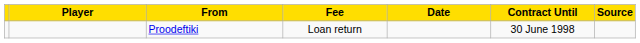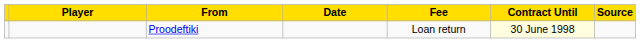columns swapped: (335, 12) <-> (439, 12)
(543, 29) no background -> (543, 29) lightyellow background
